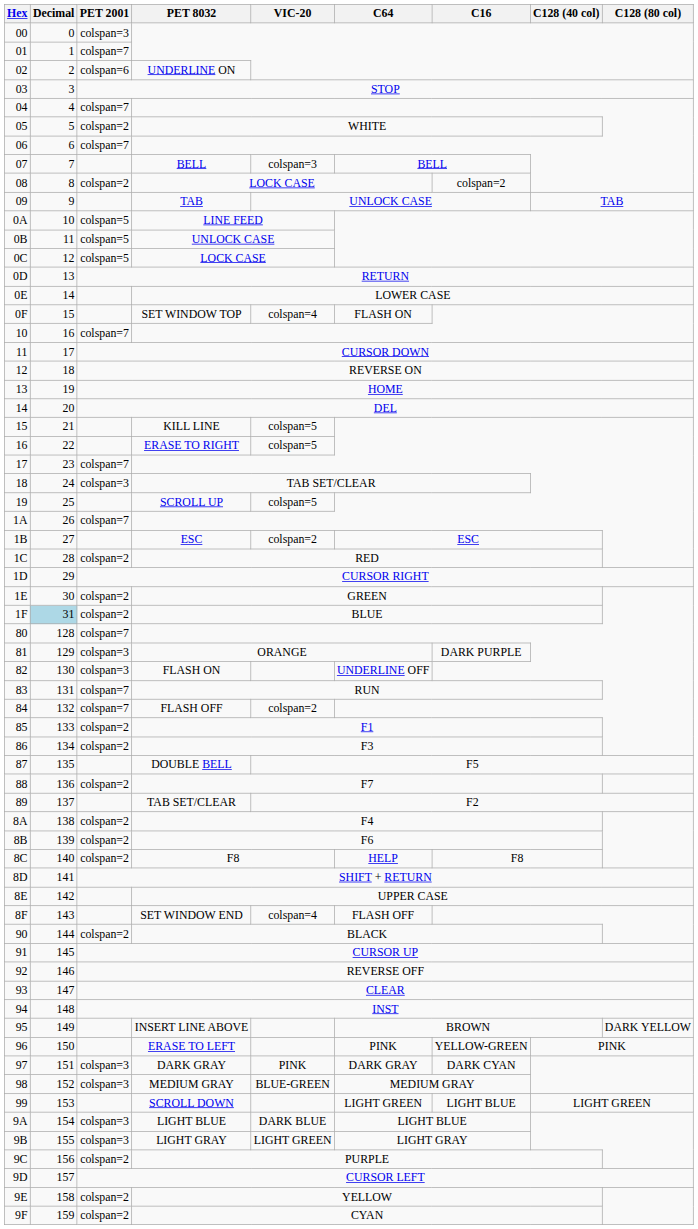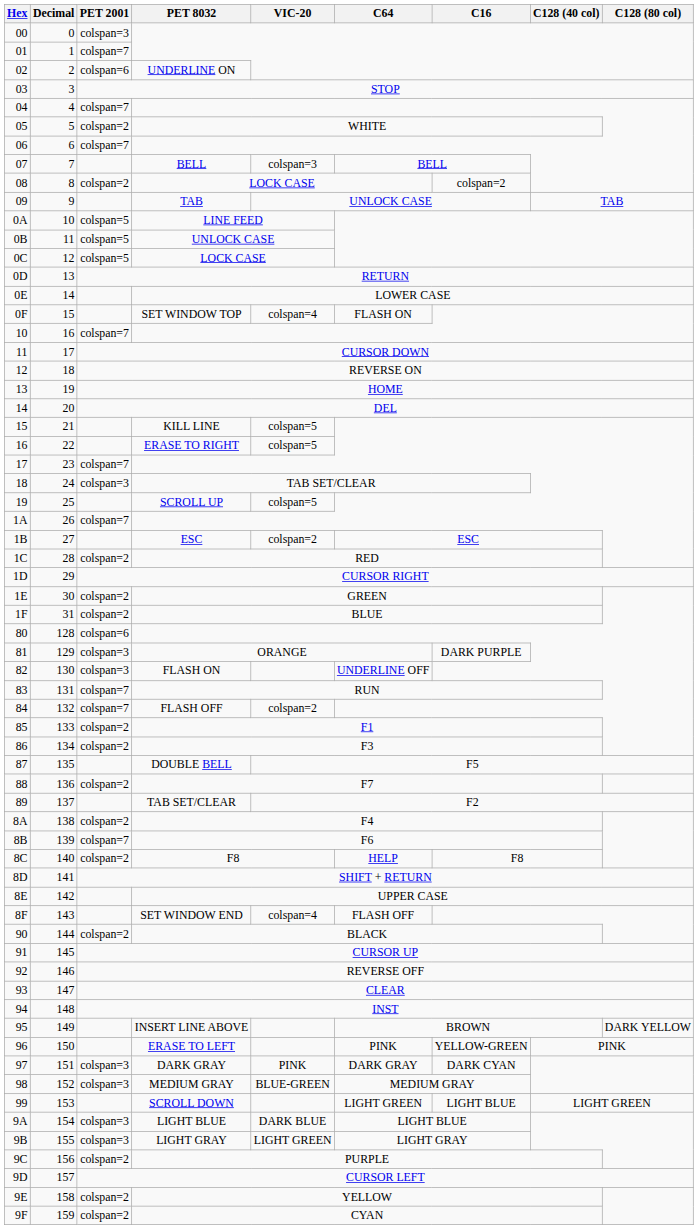(68, 614) lightblue background -> (68, 614) no background
(105, 633) colspan=7 -> (105, 633) colspan=6
(105, 840) colspan=2 -> (105, 840) colspan=7
